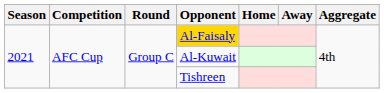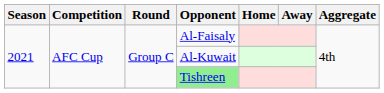(207, 35) gold background -> (207, 35) no background
(202, 77) no background -> (202, 77) lightgreen background
